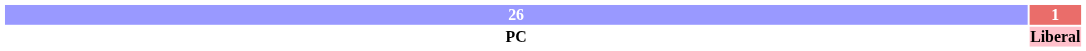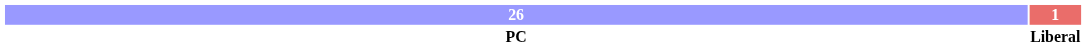(1055, 36) pink background -> (1055, 36) no background
